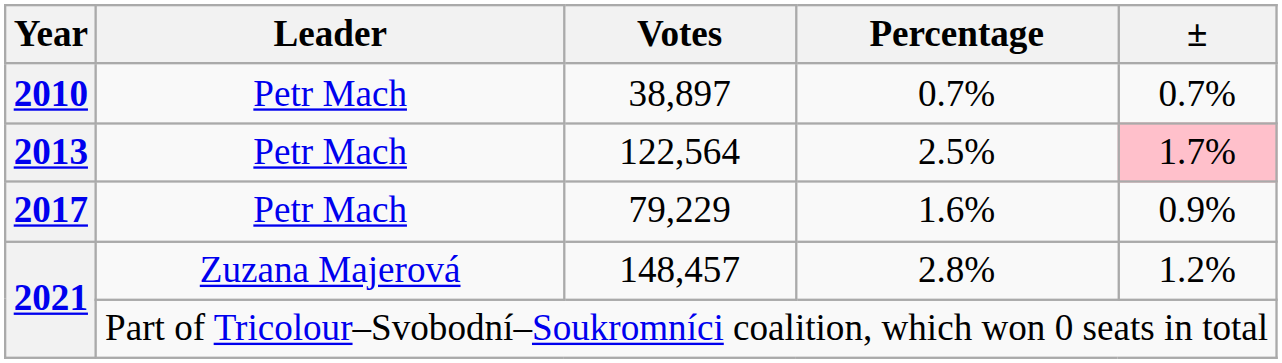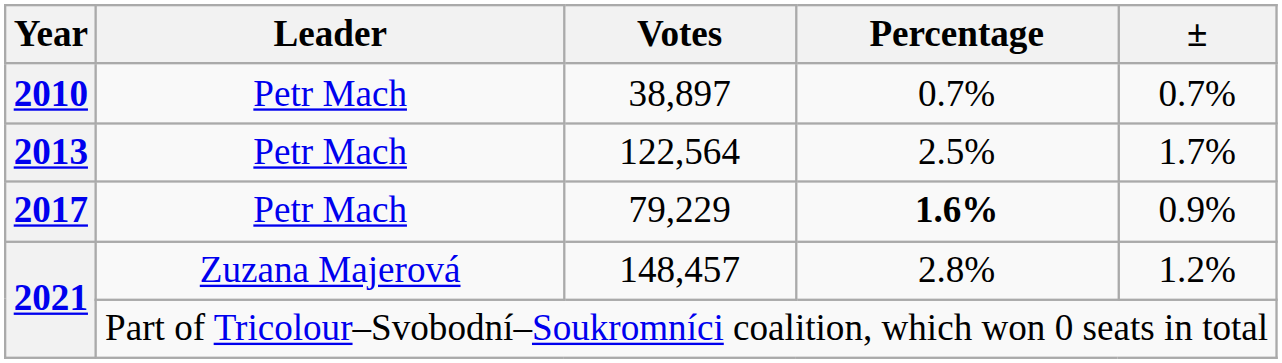(1197, 151) pink background -> (1197, 151) no background
(957, 210) normal -> (957, 210) bold
